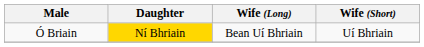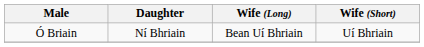(160, 32) gold background -> (160, 32) no background
